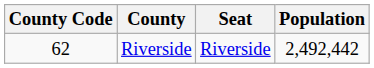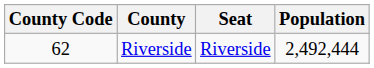(322, 48) 2,492,442 -> (322, 48) 2,492,444
